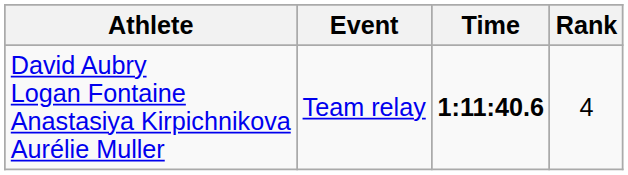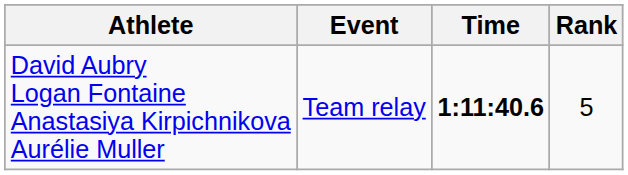(587, 107) 4 -> (587, 107) 5
